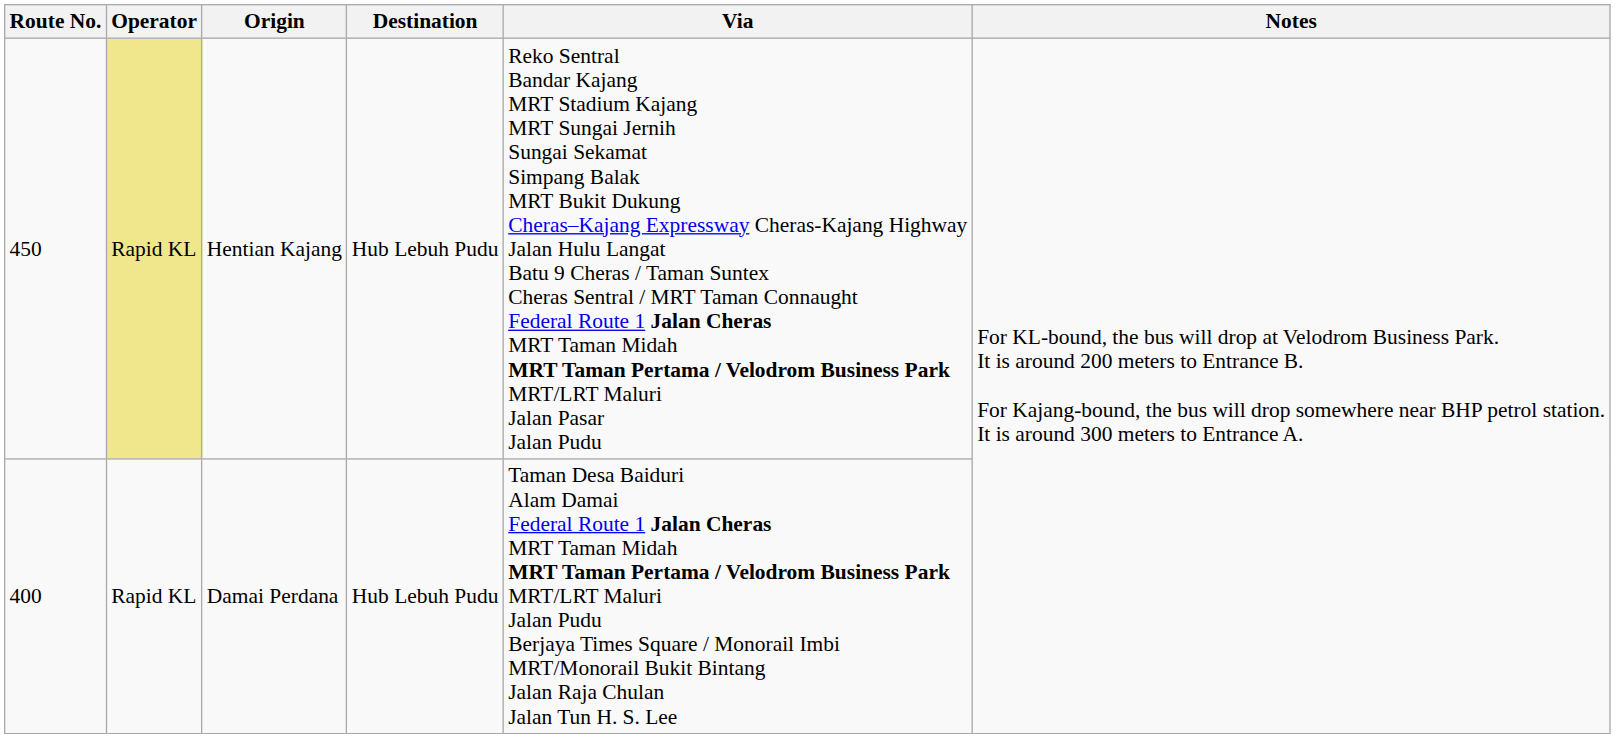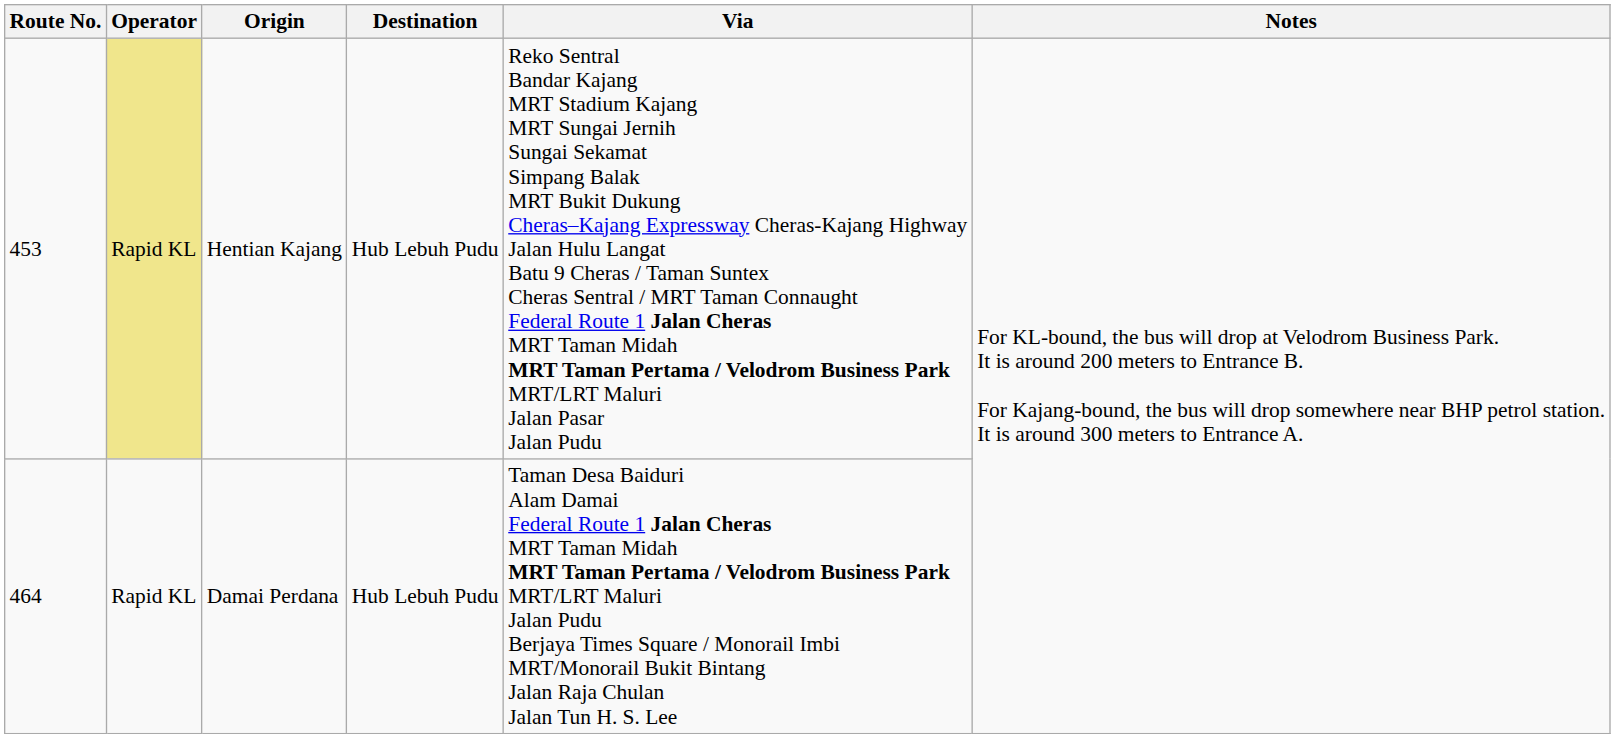(26, 248) 450 -> (26, 248) 453
(26, 596) 400 -> (26, 596) 464
